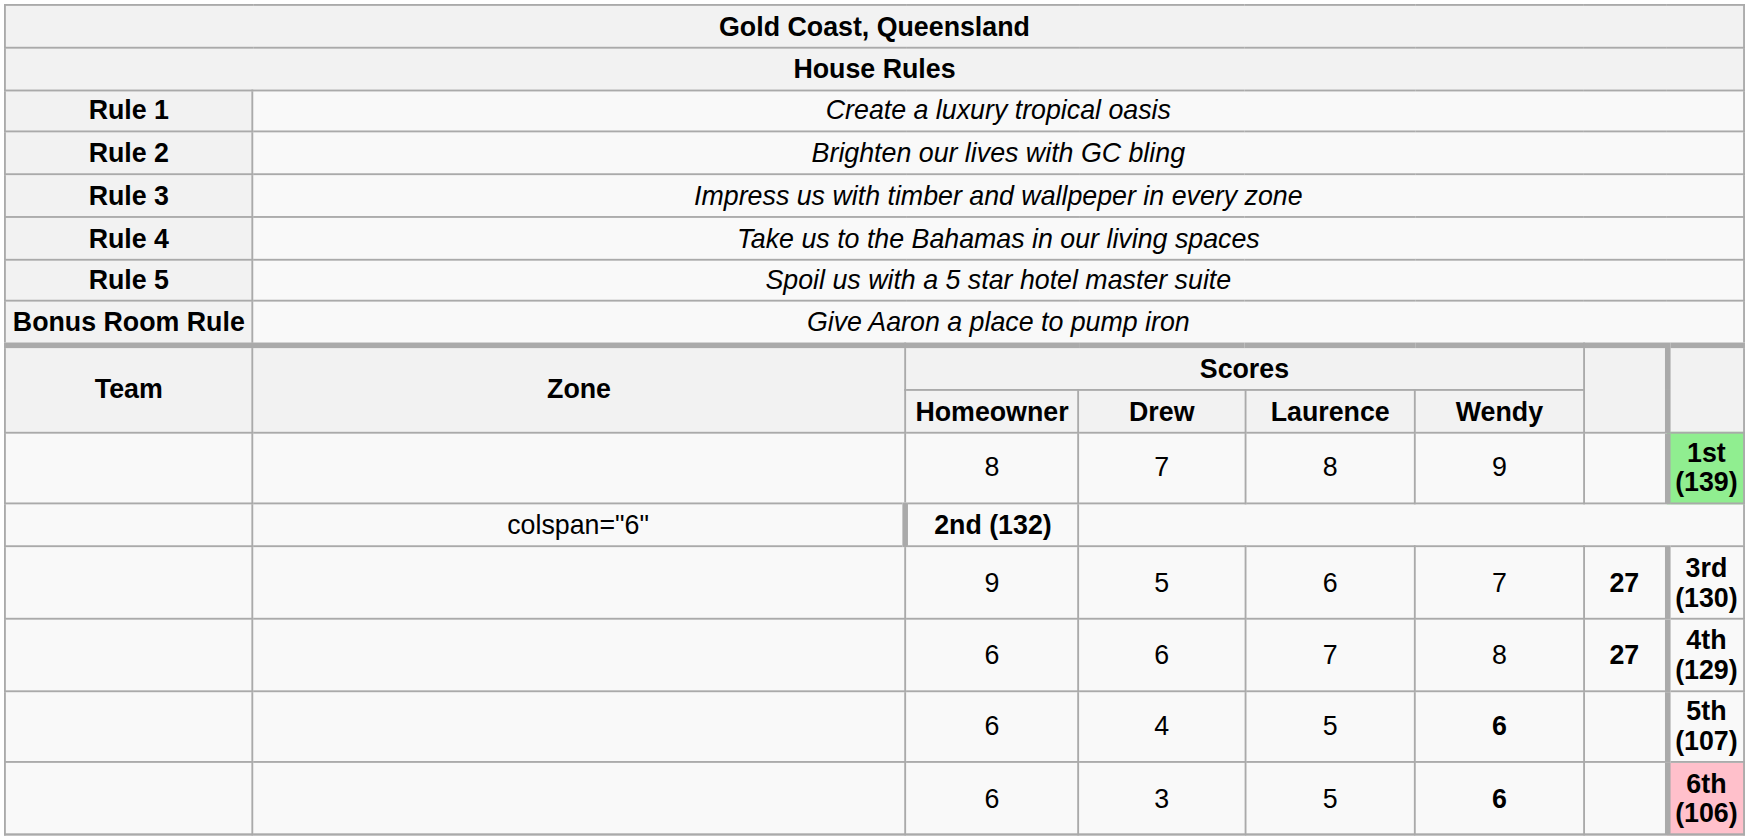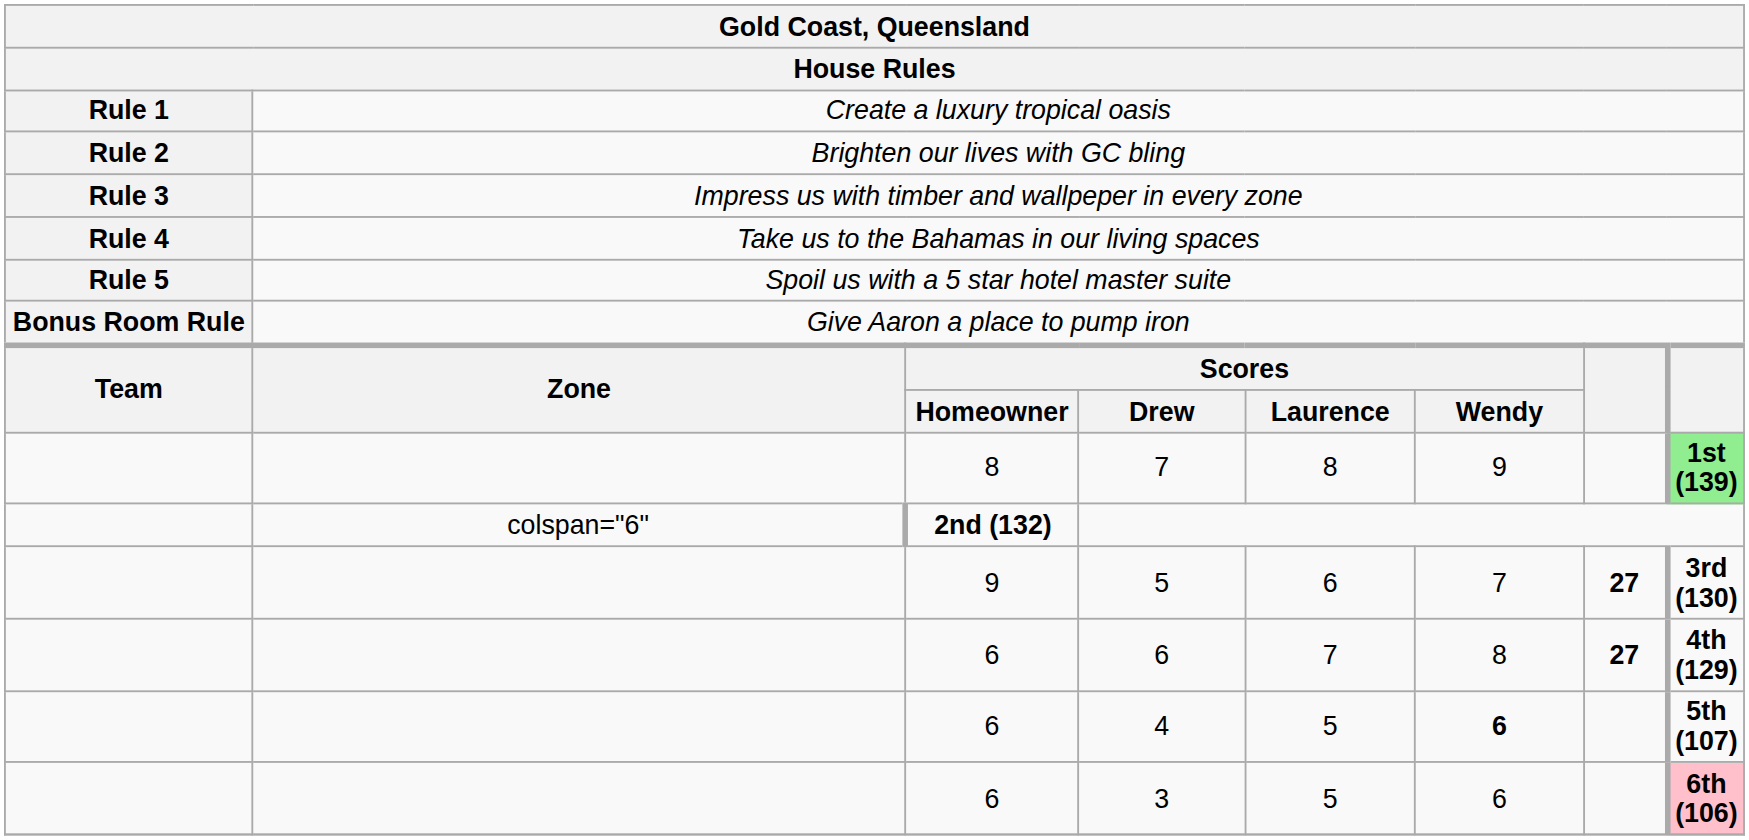(1499, 799) bold -> (1499, 799) normal
